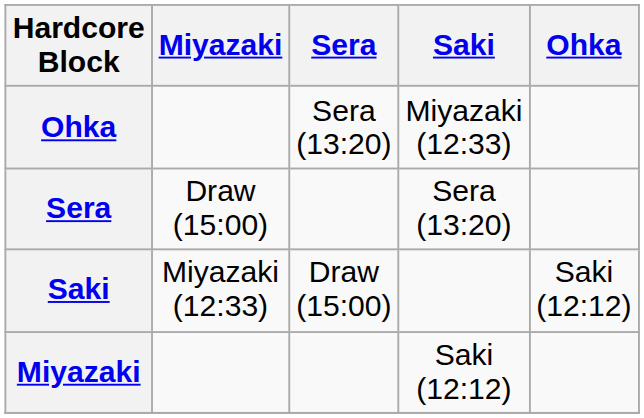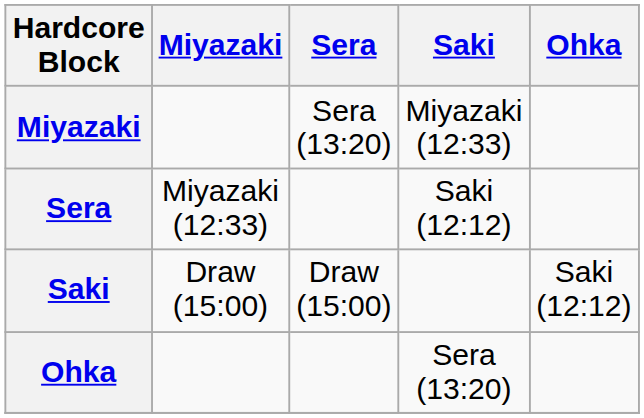(79, 126) Ohka -> (79, 126) Miyazaki
(220, 208) Draw (15:00) -> (220, 208) Miyazaki (12:33)
(464, 208) Sera (13:20) -> (464, 208) Saki (12:12)
(220, 289) Miyazaki (12:33) -> (220, 289) Draw (15:00)
(79, 371) Miyazaki -> (79, 371) Ohka
(464, 371) Saki (12:12) -> (464, 371) Sera (13:20)
